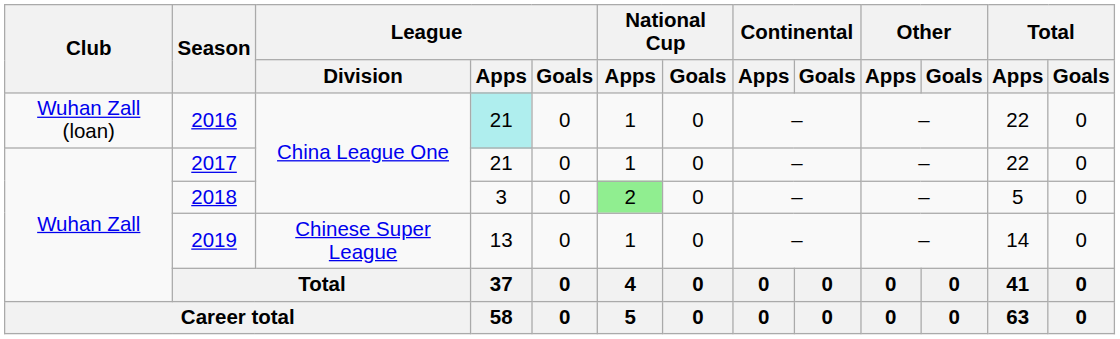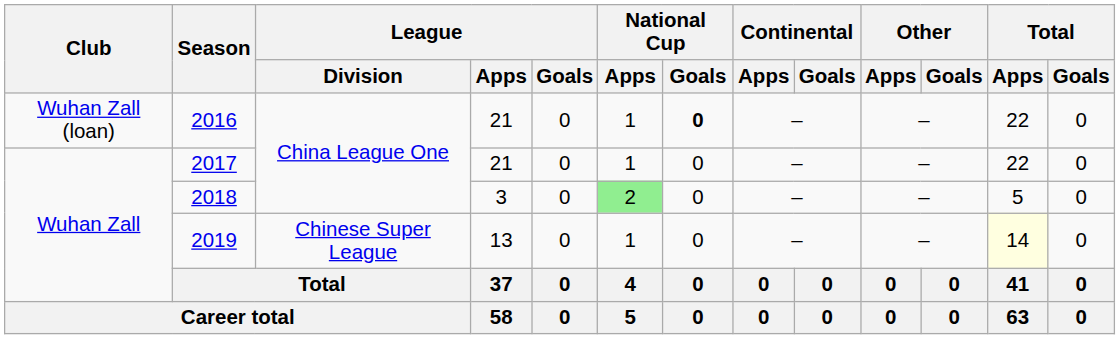(501, 120) paleturquoise background -> (501, 120) no background
(698, 120) normal -> (698, 120) bold
(1018, 240) no background -> (1018, 240) lightyellow background
